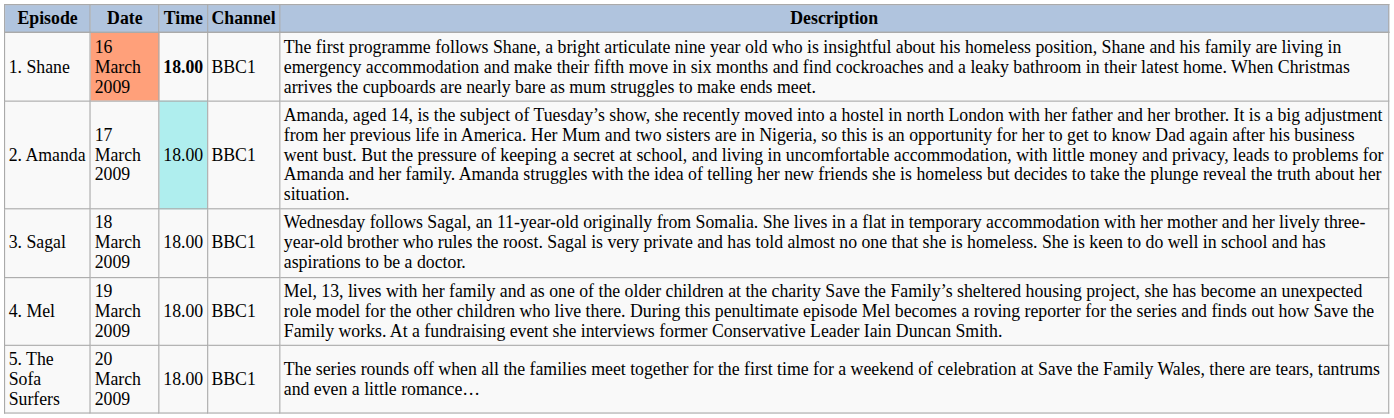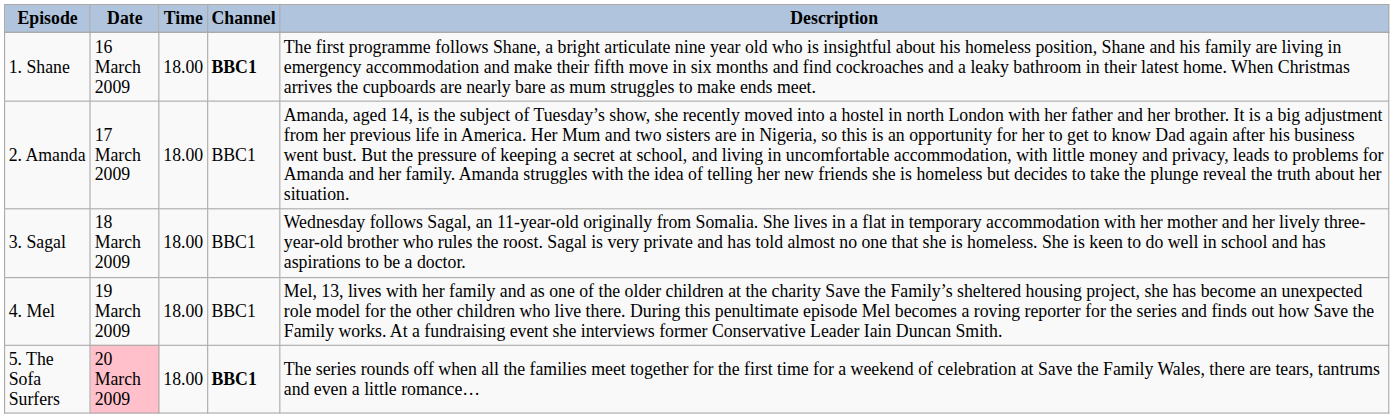(118, 66) lightsalmon background -> (118, 66) no background
(183, 66) bold -> (183, 66) normal
(234, 66) normal -> (234, 66) bold
(183, 154) paleturquoise background -> (183, 154) no background
(118, 379) no background -> (118, 379) pink background
(234, 379) normal -> (234, 379) bold
